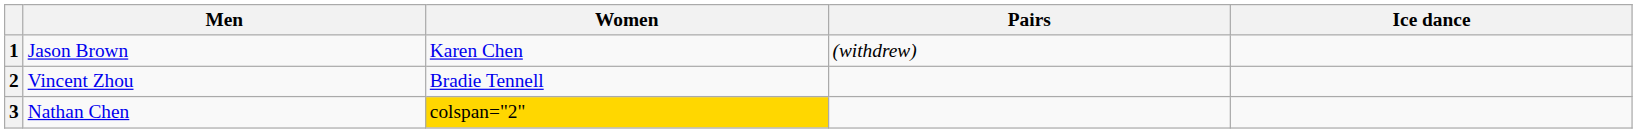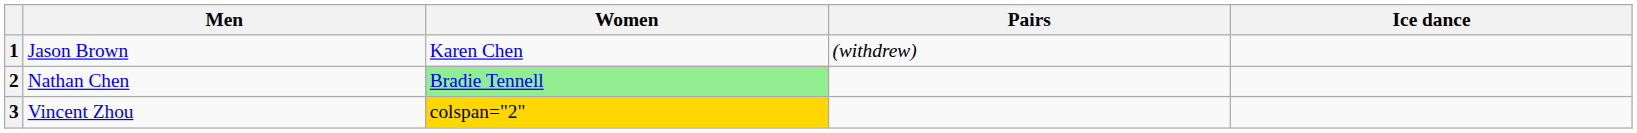(81, 81) Vincent Zhou -> (78, 81) Nathan Chen
(487, 81) no background -> (487, 81) lightgreen background
(78, 111) Nathan Chen -> (81, 111) Vincent Zhou
